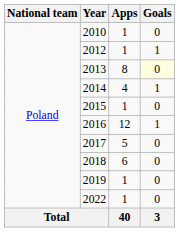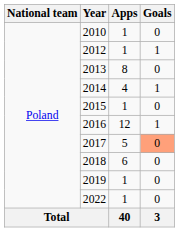(157, 69) lightyellow background -> (157, 69) no background
(157, 143) no background -> (157, 143) lightsalmon background
